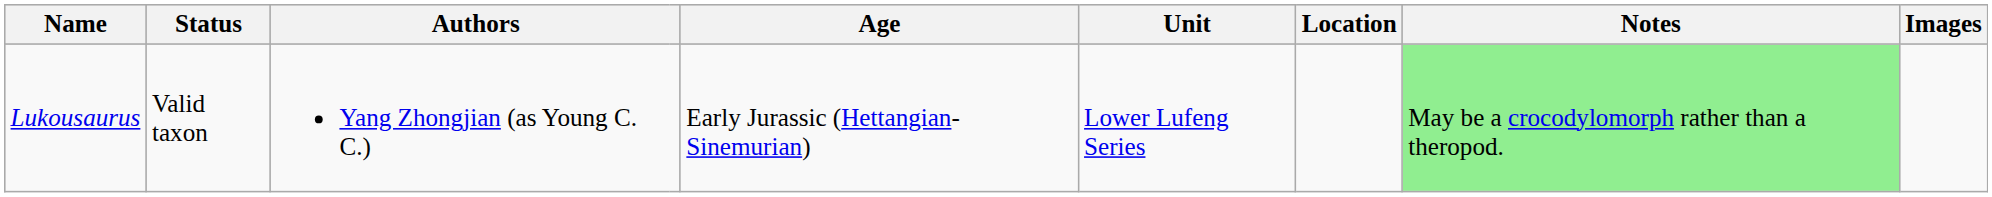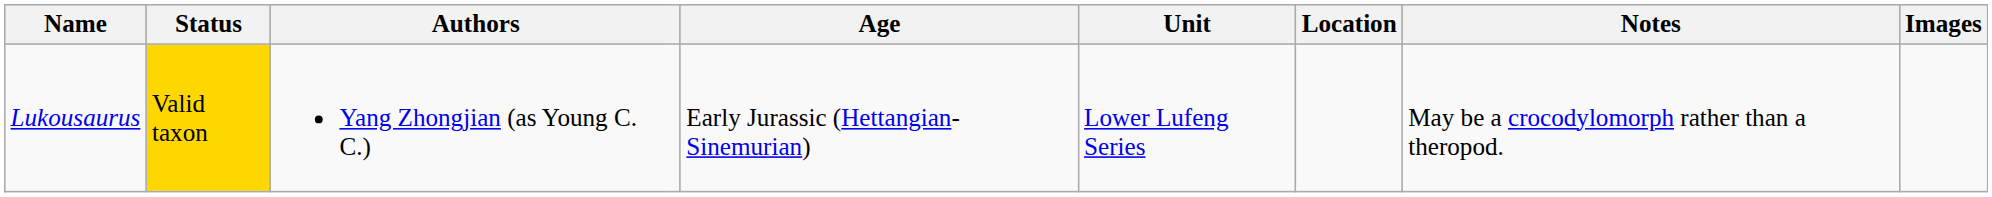(180, 117) no background -> (180, 117) gold background
(1607, 131) lightgreen background -> (1607, 131) no background
